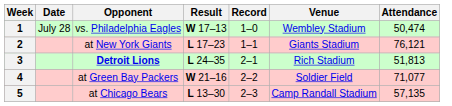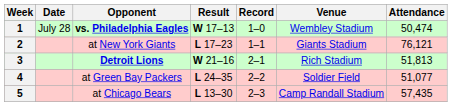(128, 28) normal -> (132, 28) bold
(206, 61) L 24–35 -> (214, 61) W 21–16
(206, 77) W 21–16 -> (214, 77) L 24–35
(409, 77) 71,077 -> (417, 77) 51,077
(409, 93) 57,135 -> (417, 93) 57,435
